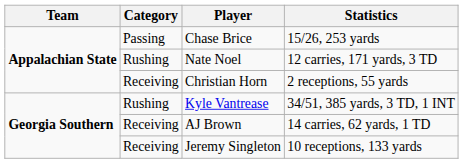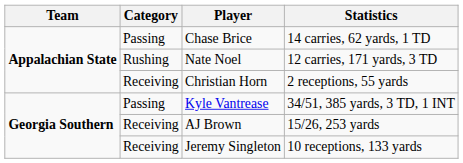(333, 37) 15/26, 253 yards -> (359, 37) 14 carries, 62 yards, 1 TD
(146, 103) Rushing -> (144, 103) Passing
(359, 125) 14 carries, 62 yards, 1 TD -> (333, 125) 15/26, 253 yards
